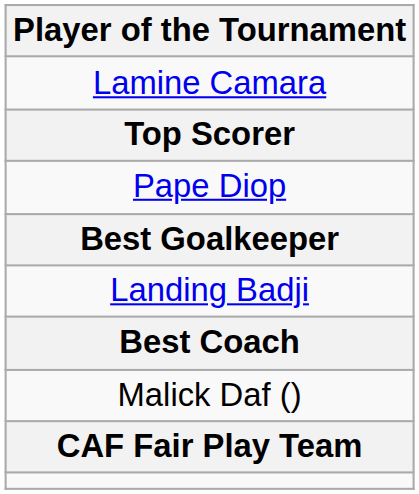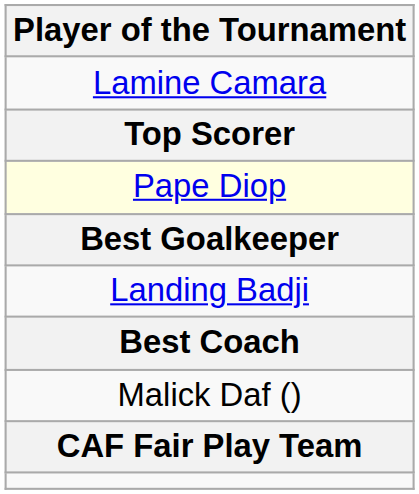(210, 186) no background -> (210, 186) lightyellow background
